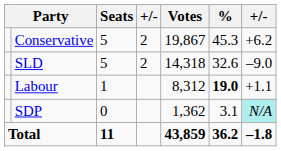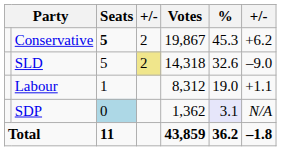(104, 39) normal -> (104, 39) bold
(144, 63) no background -> (144, 63) khaki background
(225, 87) bold -> (225, 87) normal
(104, 110) no background -> (104, 110) lightblue background
(229, 110) no background -> (229, 110) lavender background
(261, 110) paleturquoise background -> (261, 110) no background
